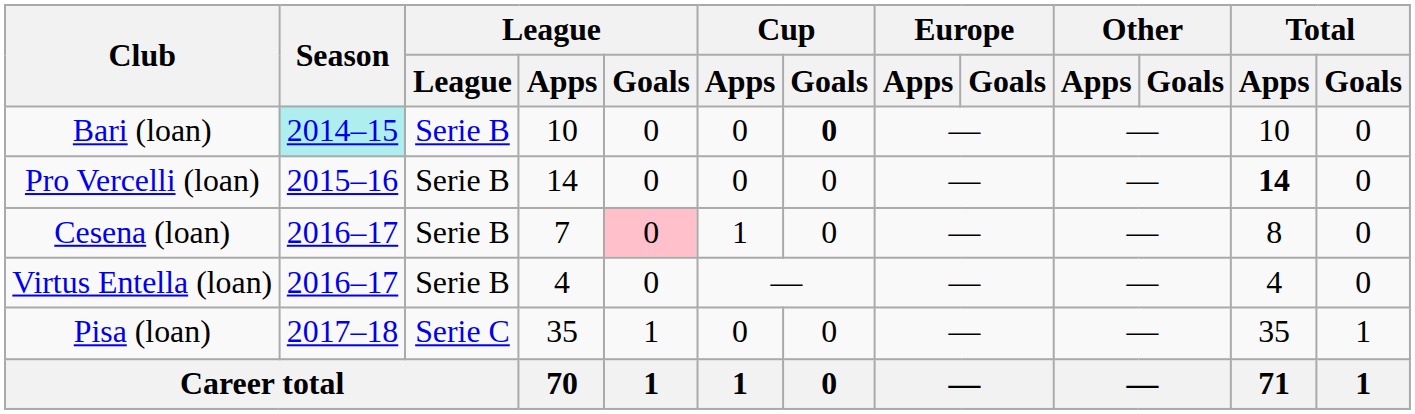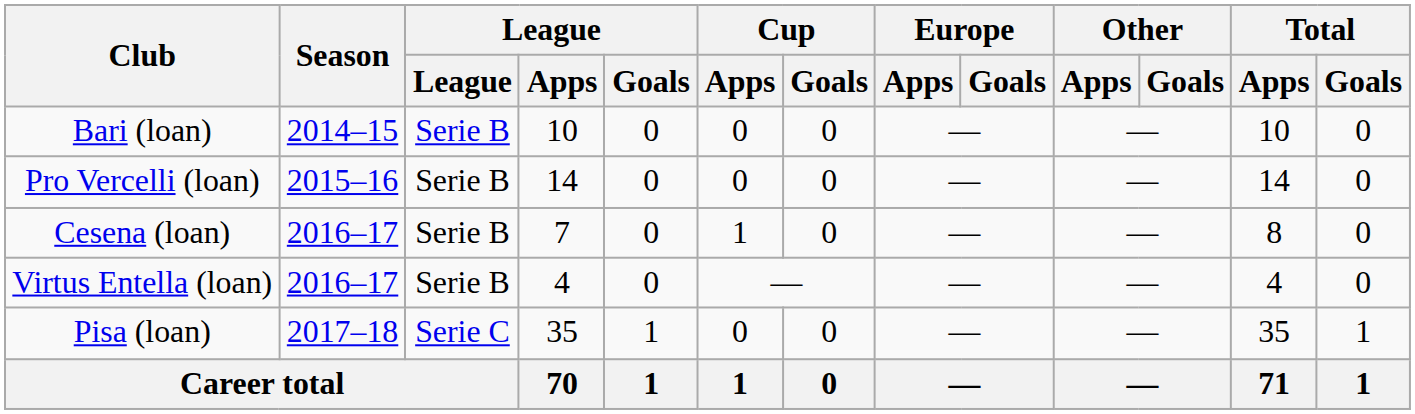(343, 130) paleturquoise background -> (343, 130) no background
(829, 130) bold -> (829, 130) normal
(1274, 181) bold -> (1274, 181) normal
(651, 231) pink background -> (651, 231) no background
